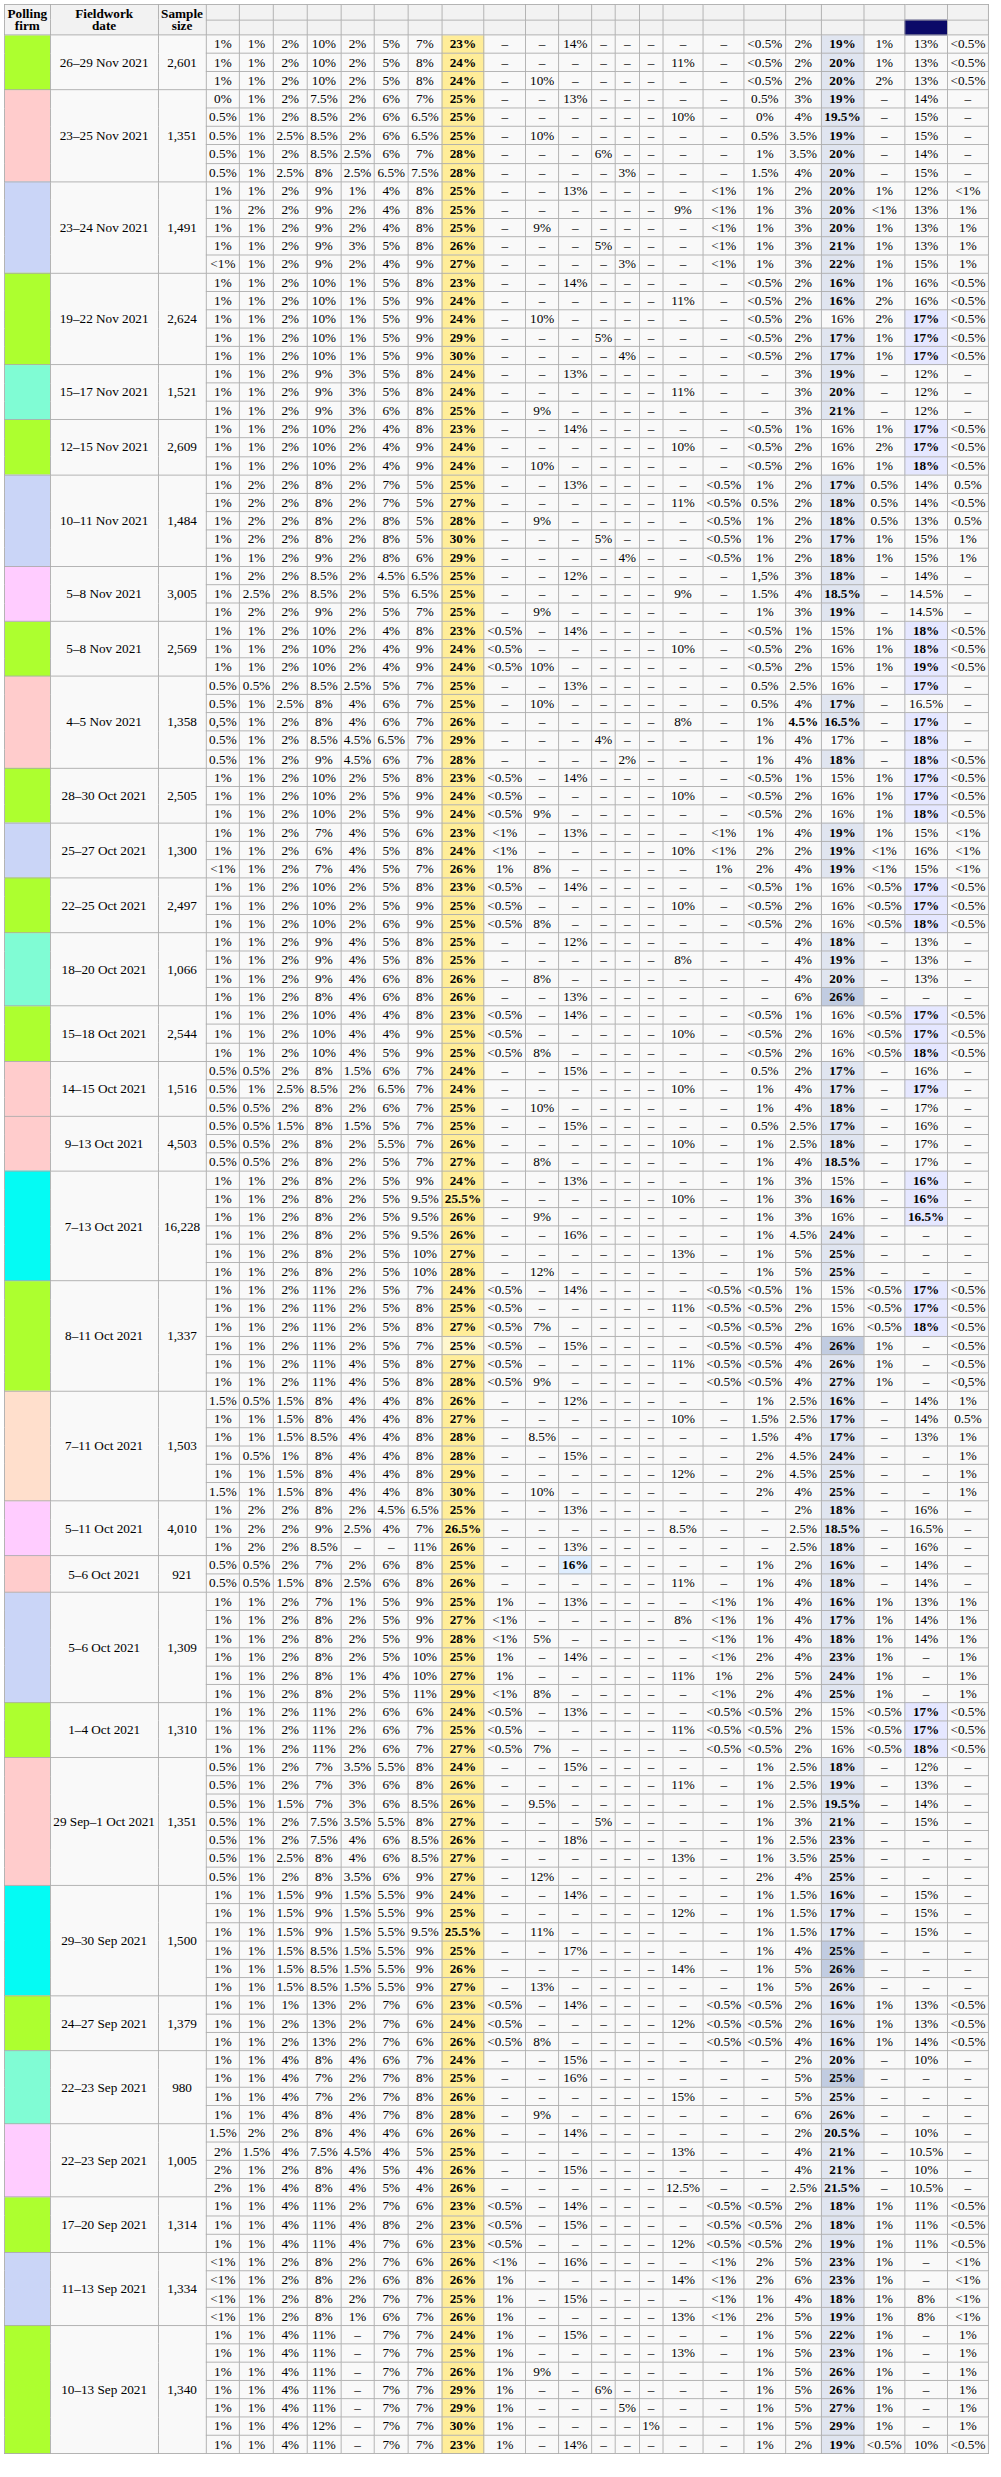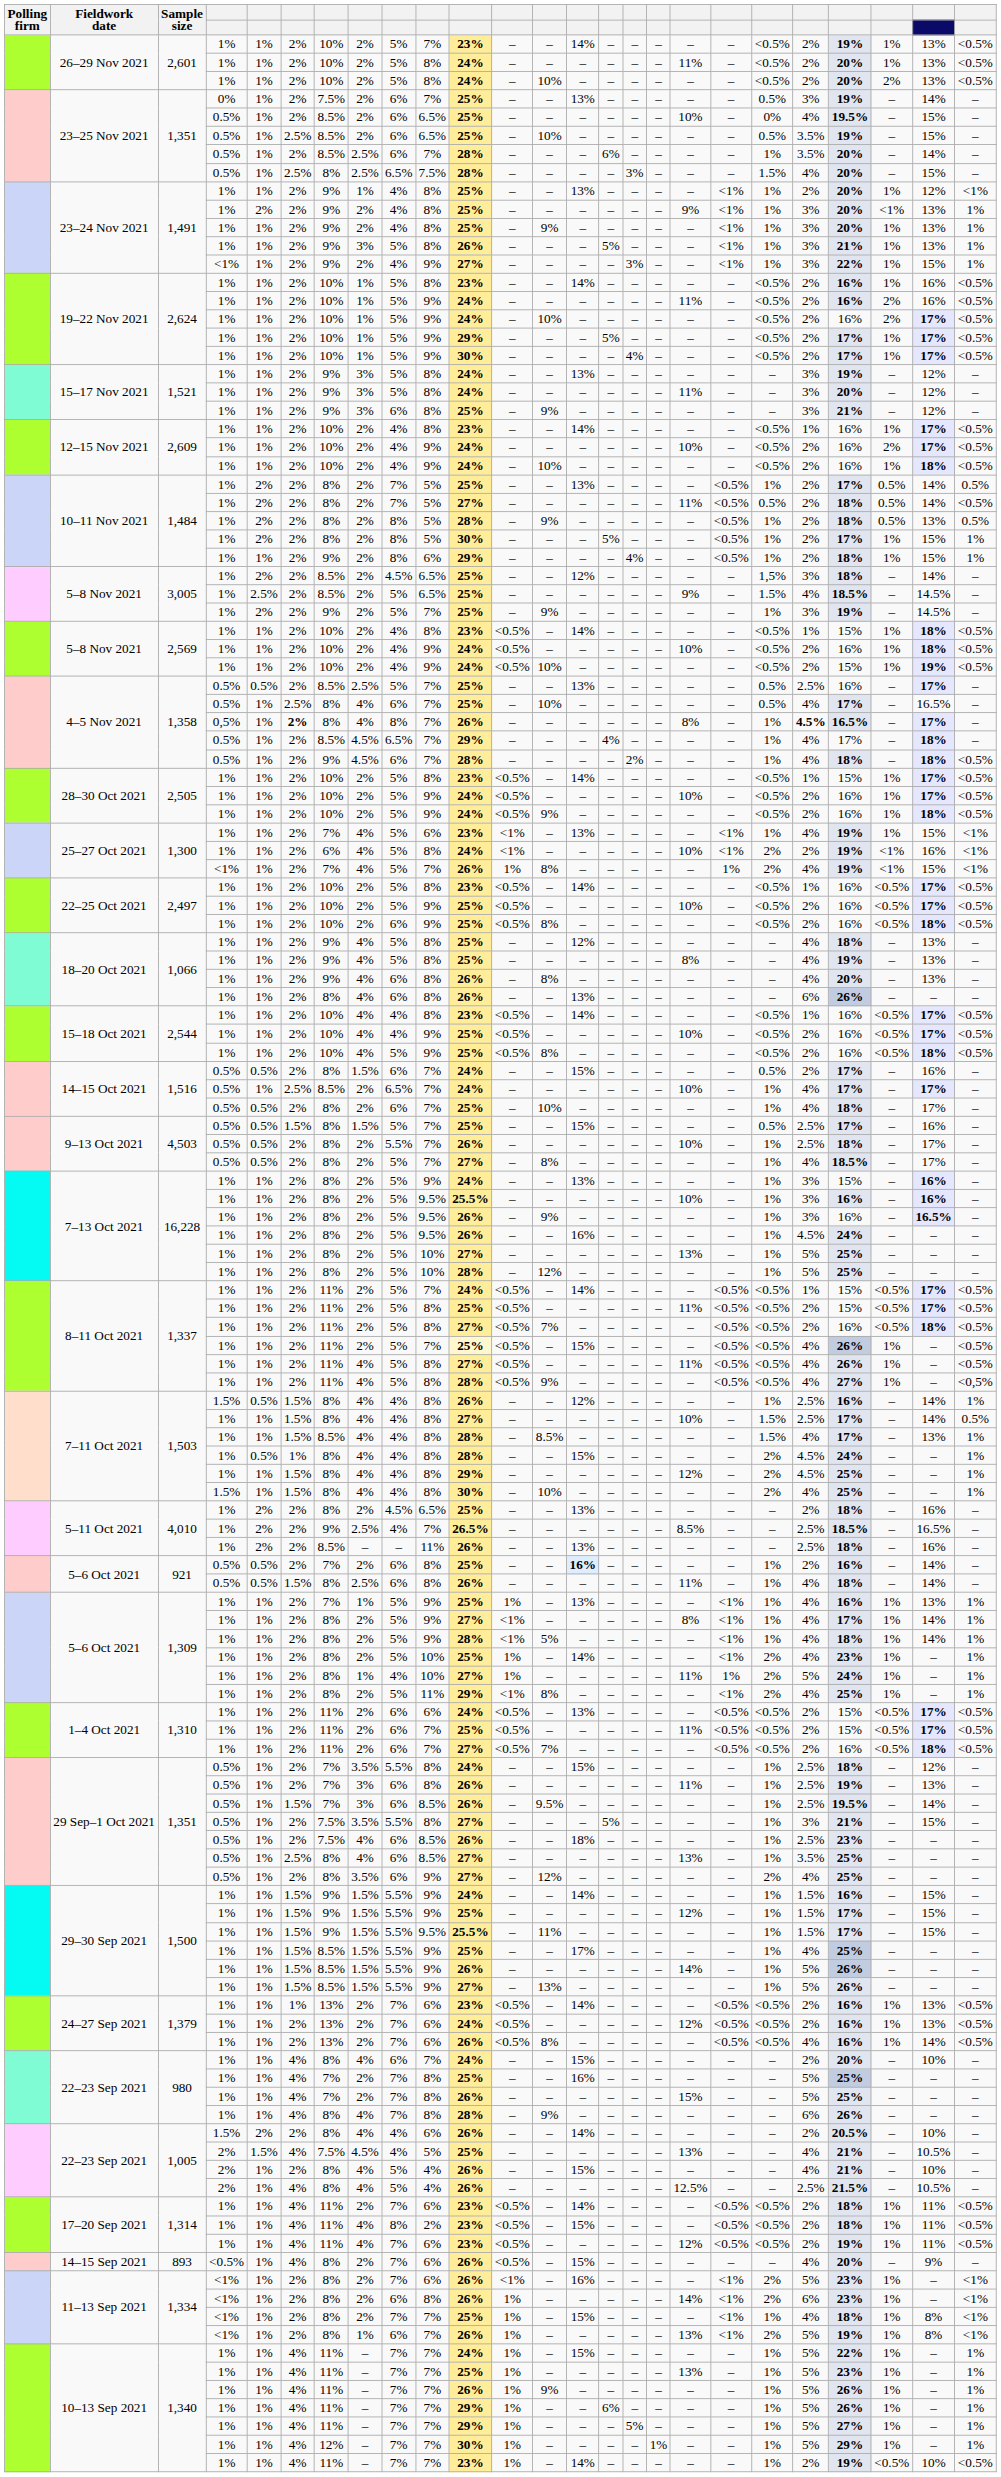(290, 722) normal -> (298, 722) bold
(391, 722) 6% -> (399, 722) 8%
+ row: (182, 2261)
